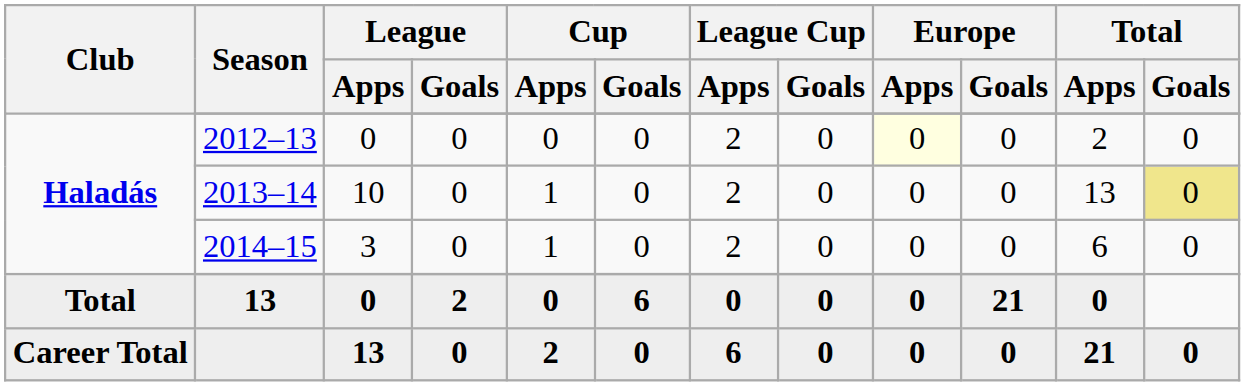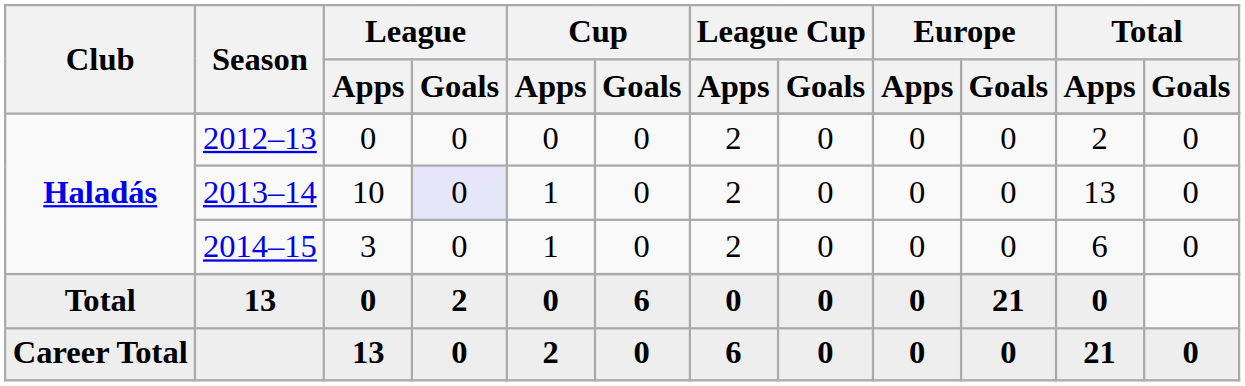(917, 139) lightyellow background -> (917, 139) no background
(459, 192) no background -> (459, 192) lavender background
(1191, 192) khaki background -> (1191, 192) no background
